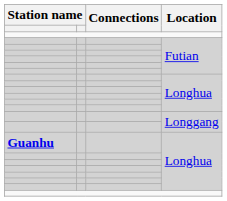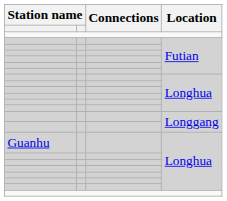(31, 142) bold -> (28, 142) normal
